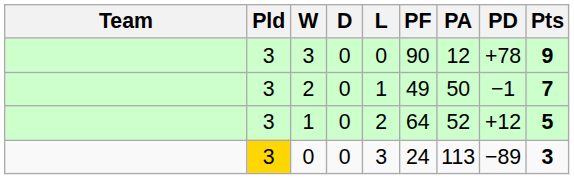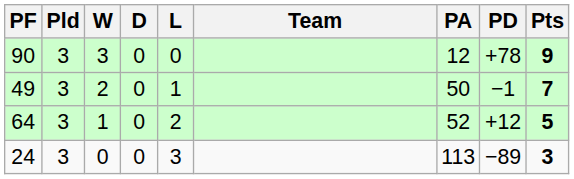columns swapped: (126, 21) <-> (418, 21)
(269, 156) gold background -> (63, 156) no background
